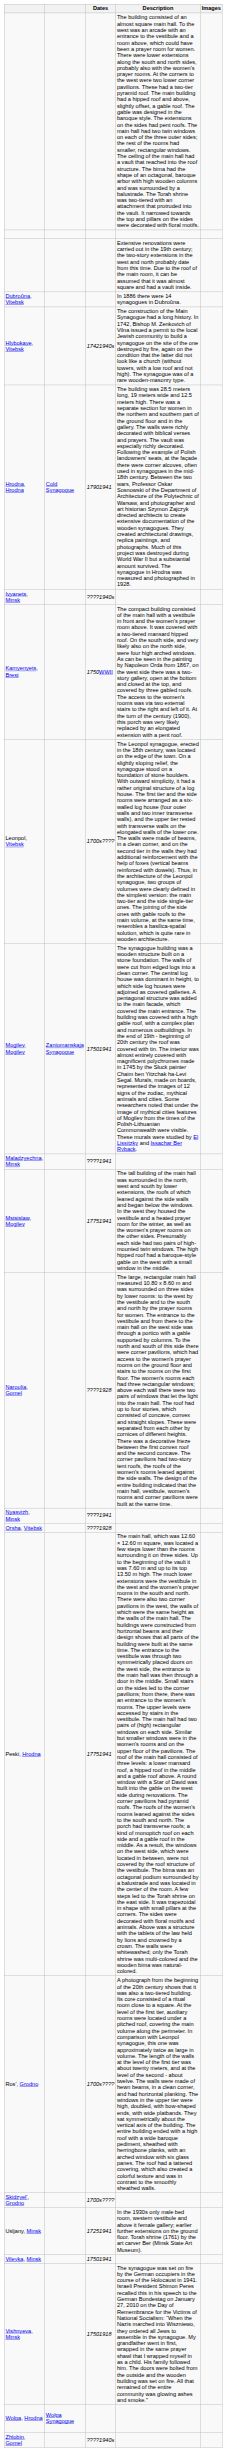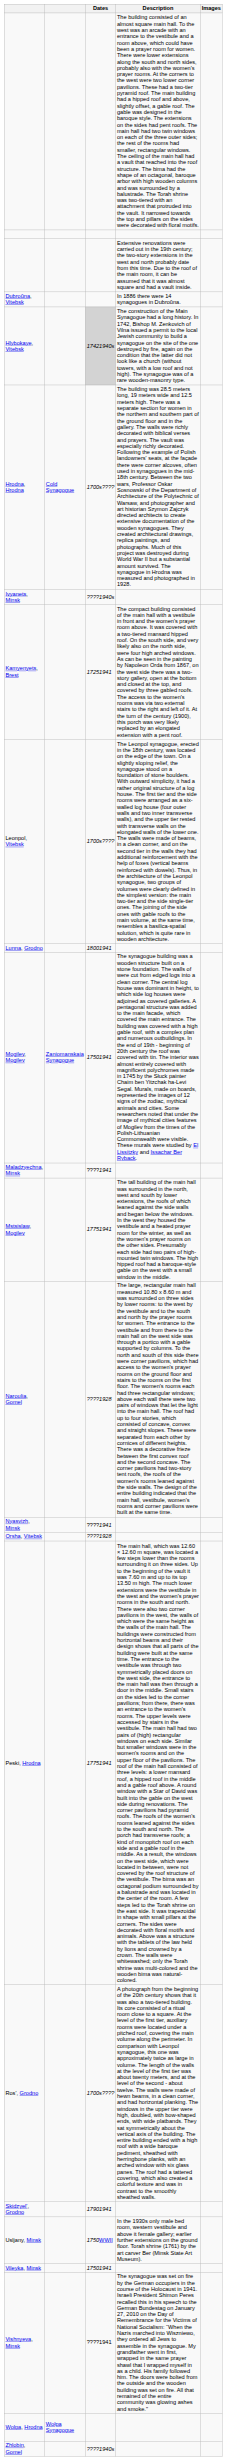(101, 346) no background -> (101, 346) lightgrey background
(99, 487) 17901941 -> (101, 487) 1700s????
(100, 672) 1750WWII -> (99, 672) 17251941
+ row: (24, 948)
(101, 2200) 1700s???? -> (99, 2209) 17901941
(99, 2231) 17251941 -> (100, 2240) 1750WWII
(99, 2334) 17501918 -> (99, 2343) ????1941
